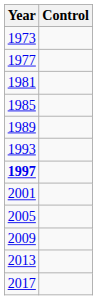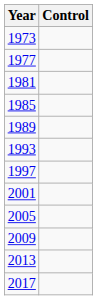(22, 171) bold -> (22, 171) normal
